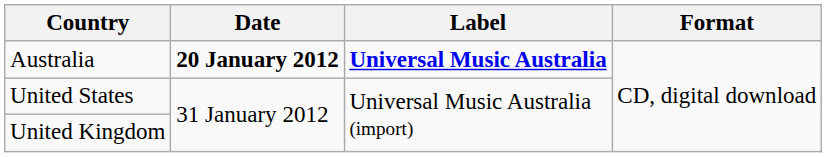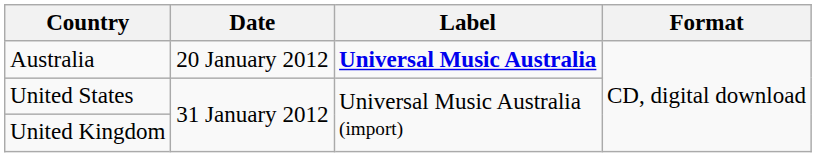(257, 59) bold -> (252, 59) normal
